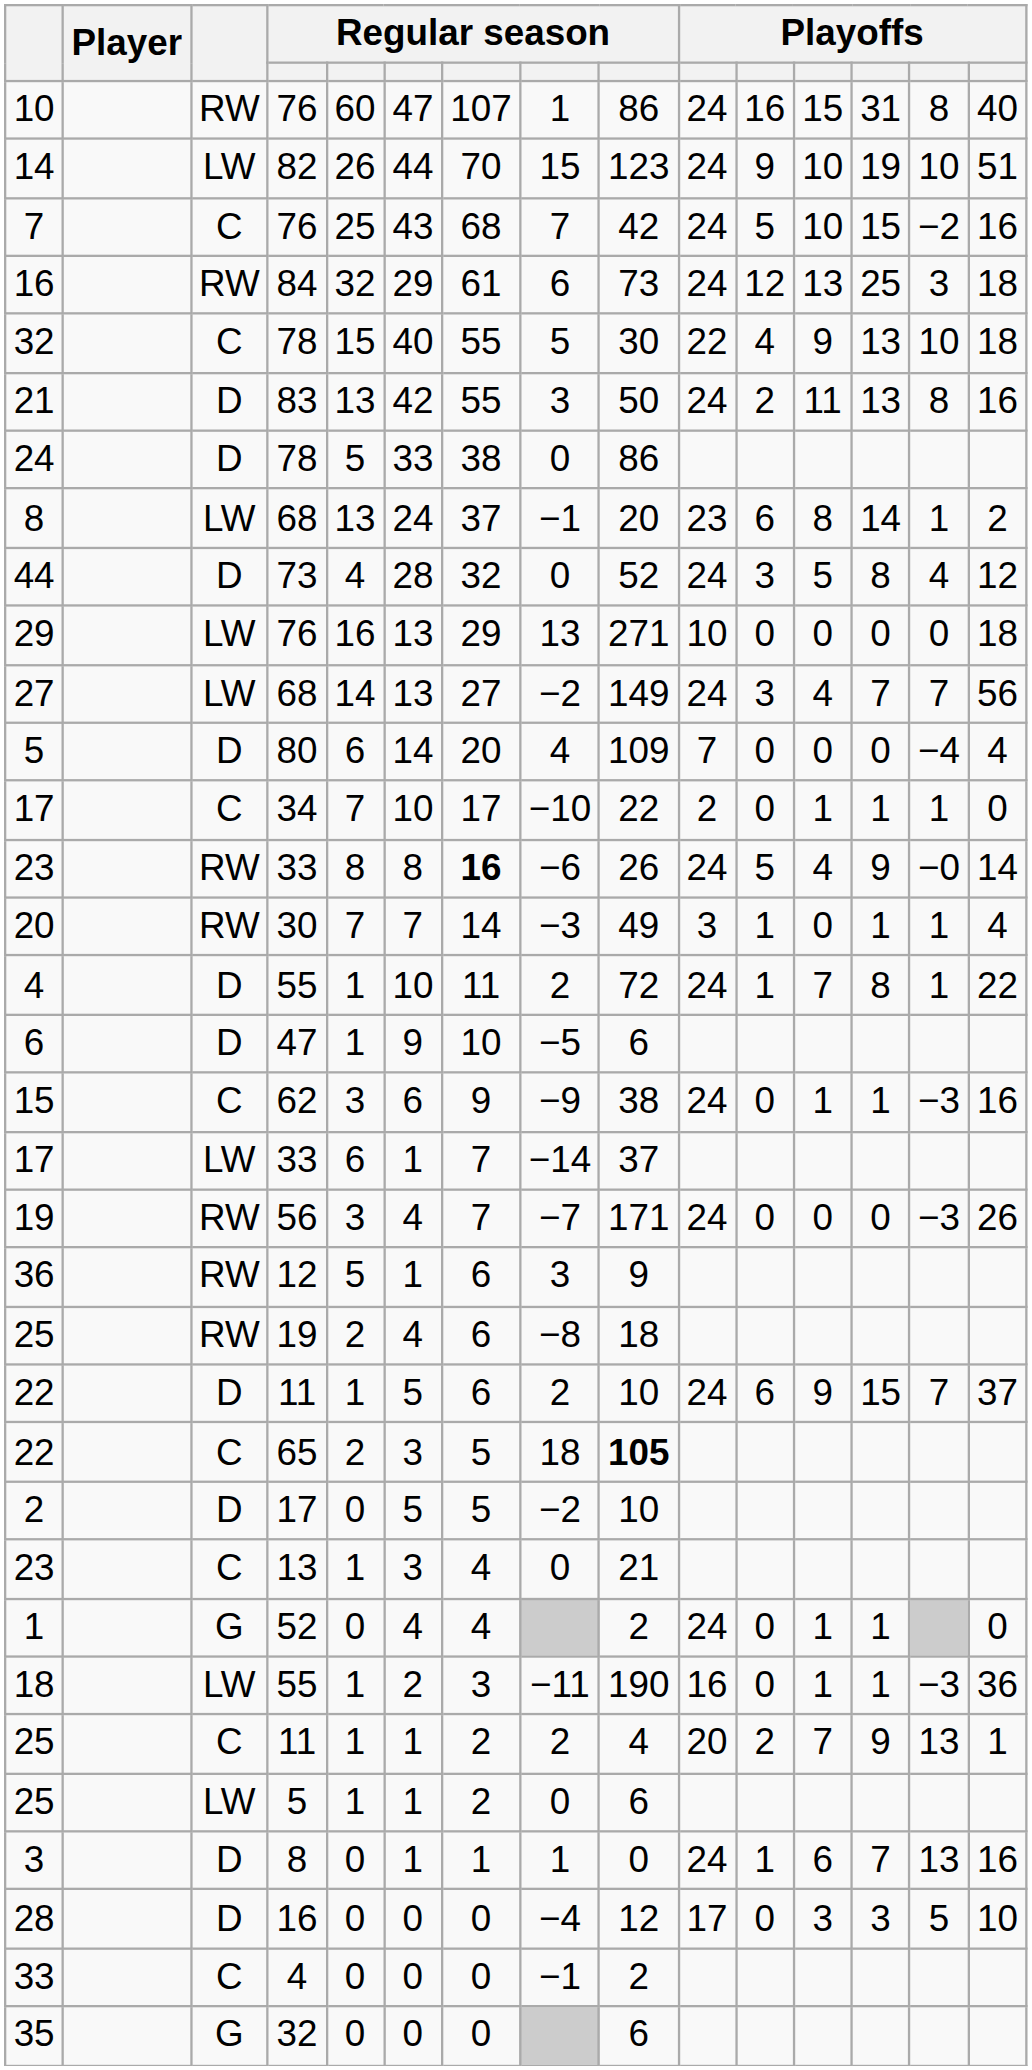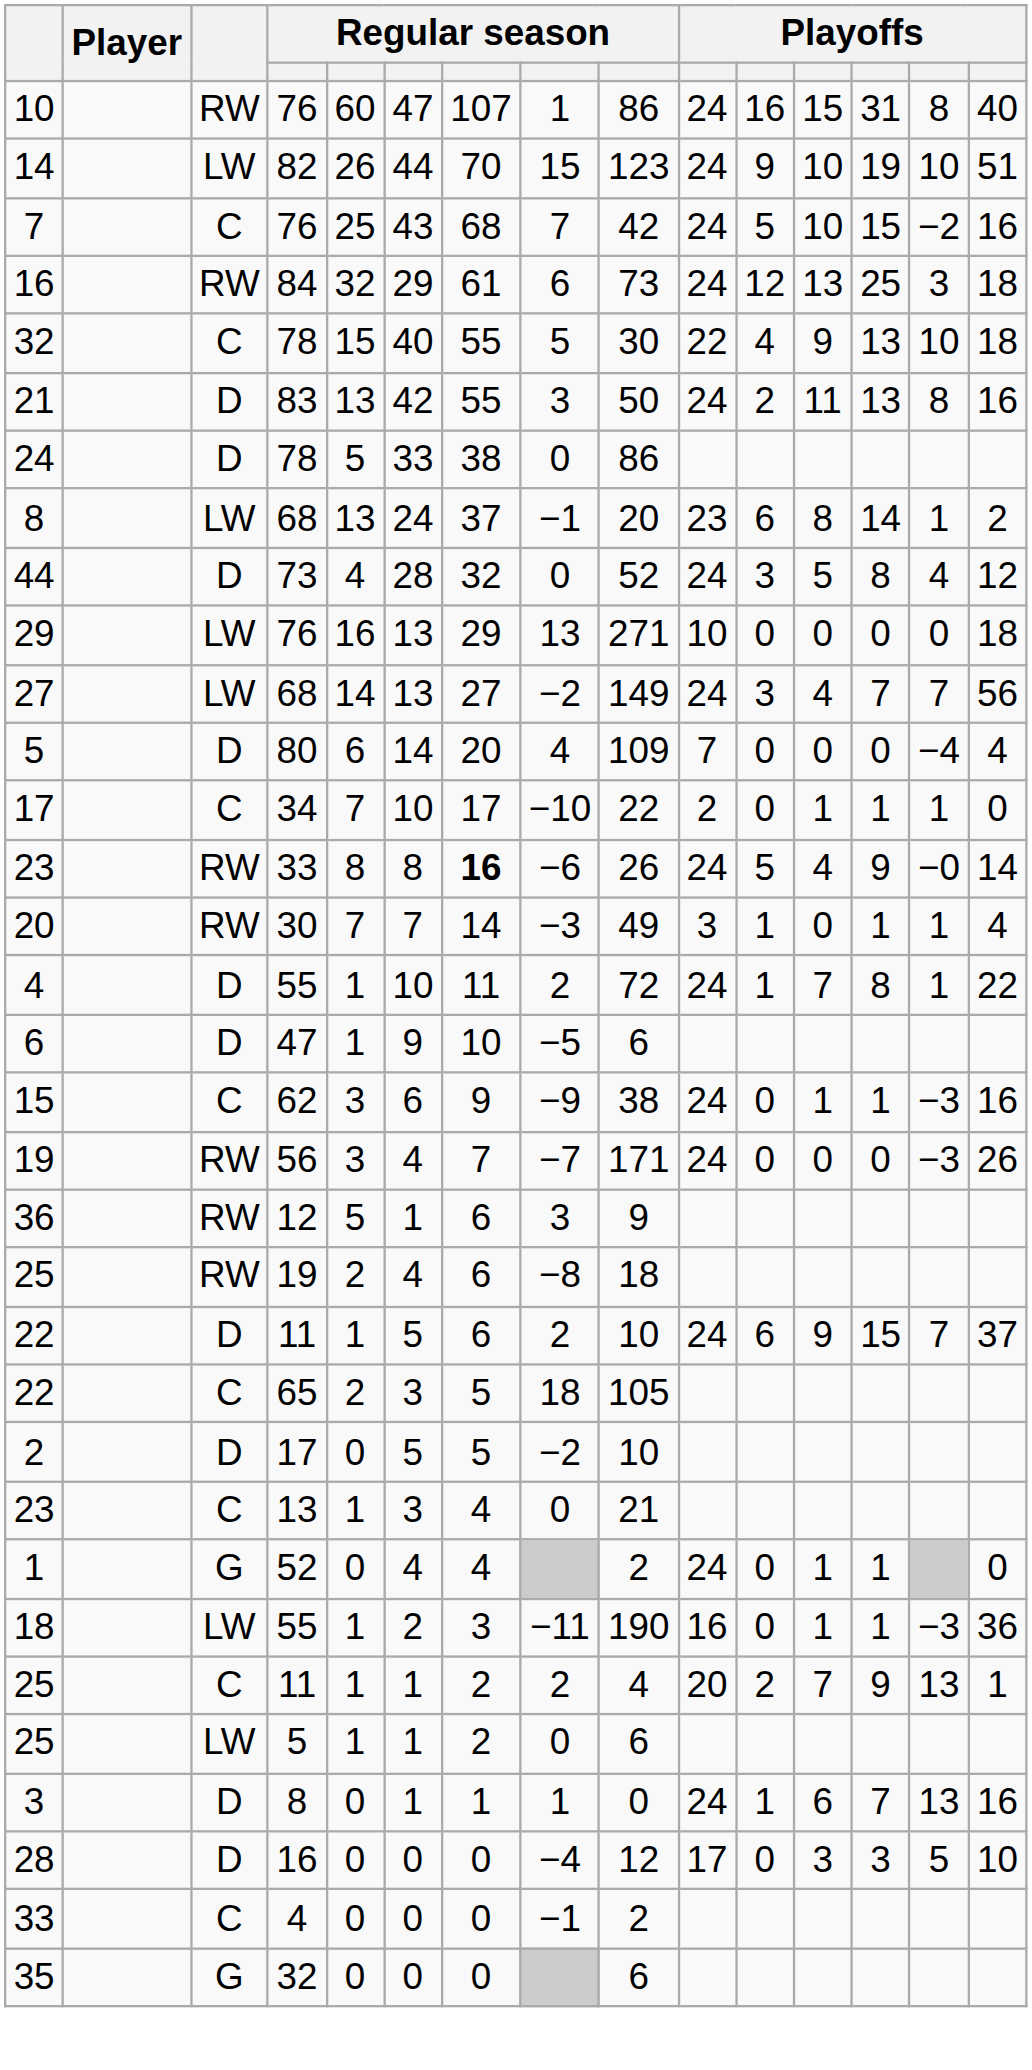- row: (34, 1159)
(639, 1451) bold -> (639, 1392) normal
